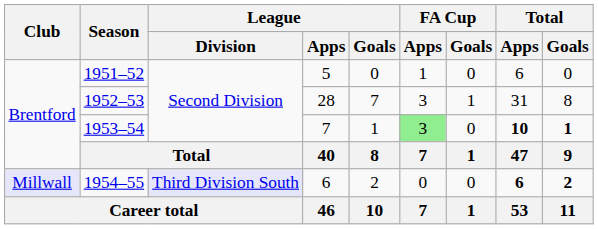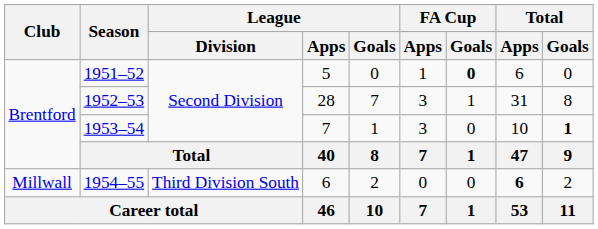(471, 73) normal -> (471, 73) bold
(423, 127) lightgreen background -> (423, 127) no background
(519, 127) bold -> (519, 127) normal
(42, 182) lavender background -> (42, 182) no background
(226, 182) lavender background -> (226, 182) no background
(568, 182) bold -> (568, 182) normal
